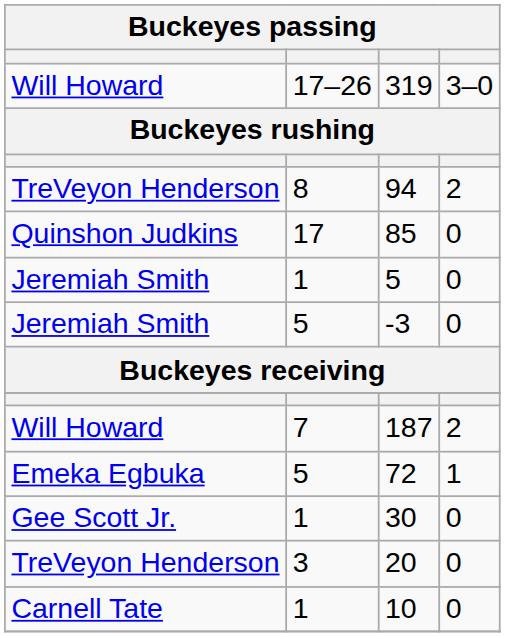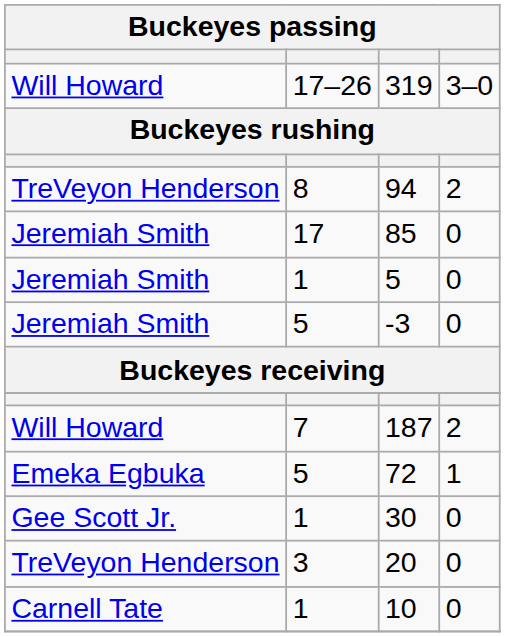(125, 234) Quinshon Judkins -> (110, 234) Jeremiah Smith
